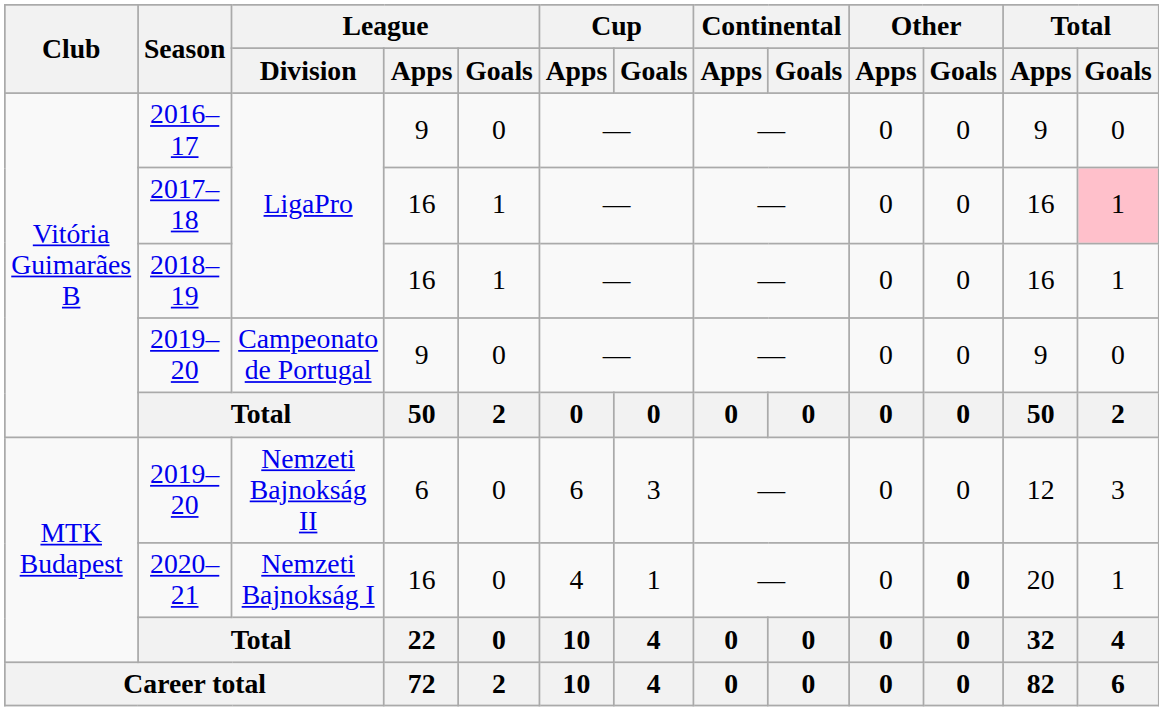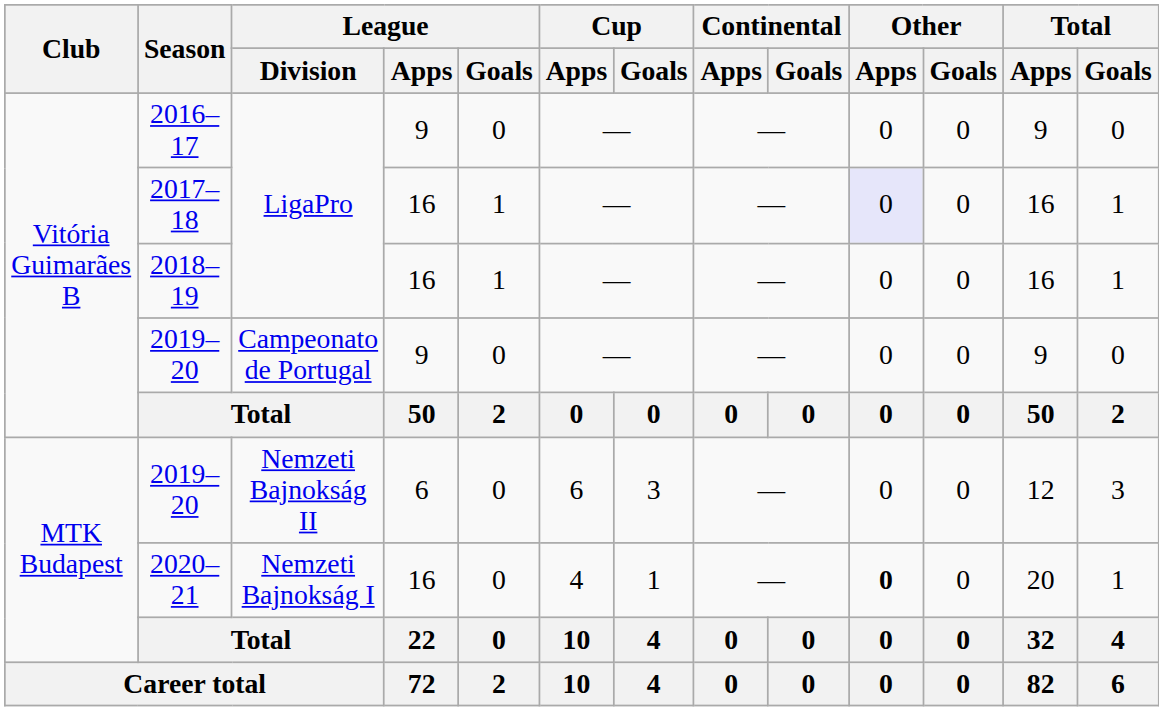(886, 204) no background -> (886, 204) lavender background
(1118, 204) pink background -> (1118, 204) no background
(886, 580) normal -> (886, 580) bold
(963, 580) bold -> (963, 580) normal
